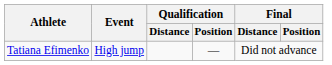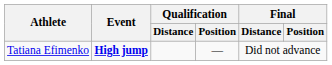(119, 51) normal -> (121, 51) bold
